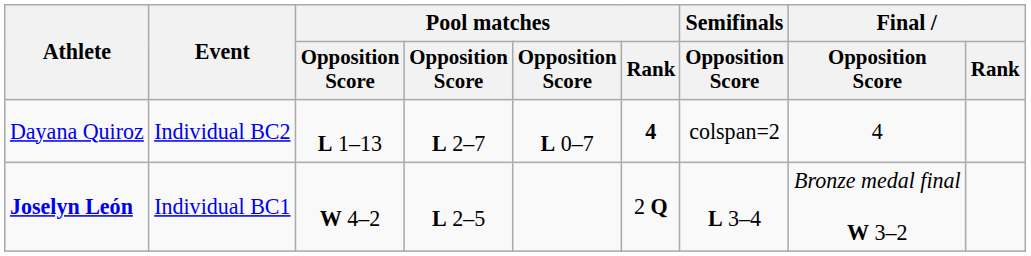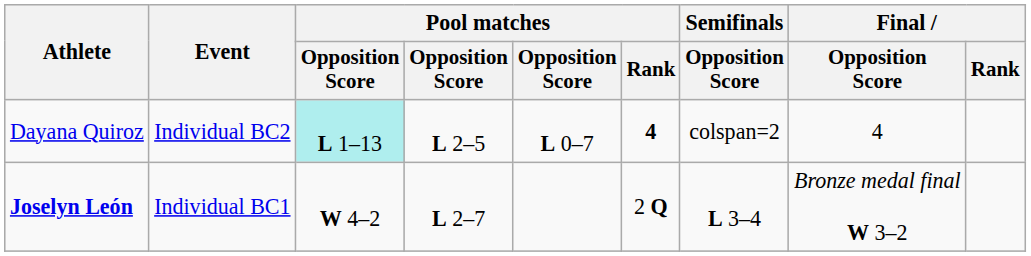(350, 144) no background -> (350, 144) paleturquoise background
(459, 144) L 2–7 -> (459, 144) L 2–5
(459, 219) L 2–5 -> (459, 219) L 2–7
